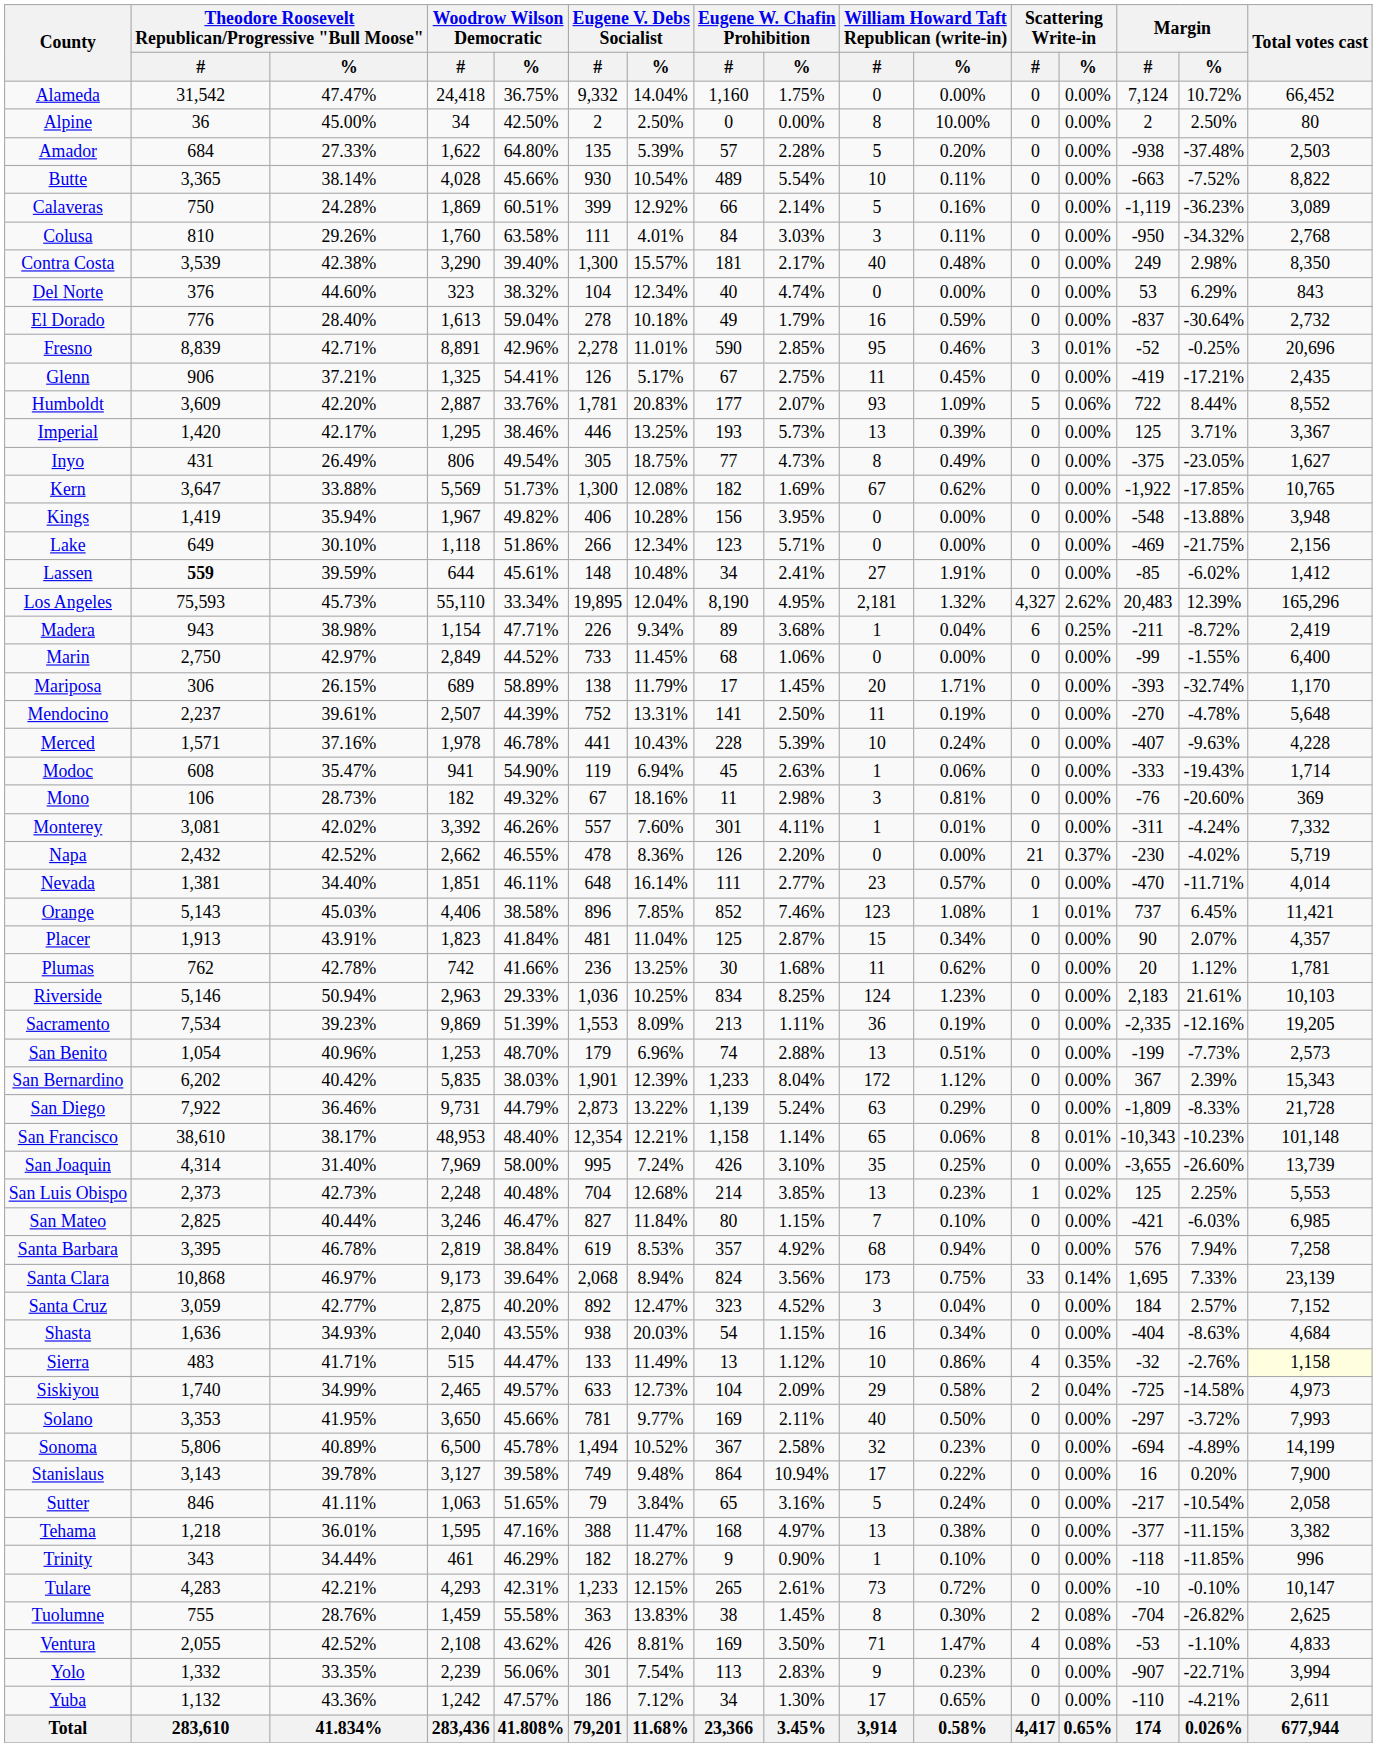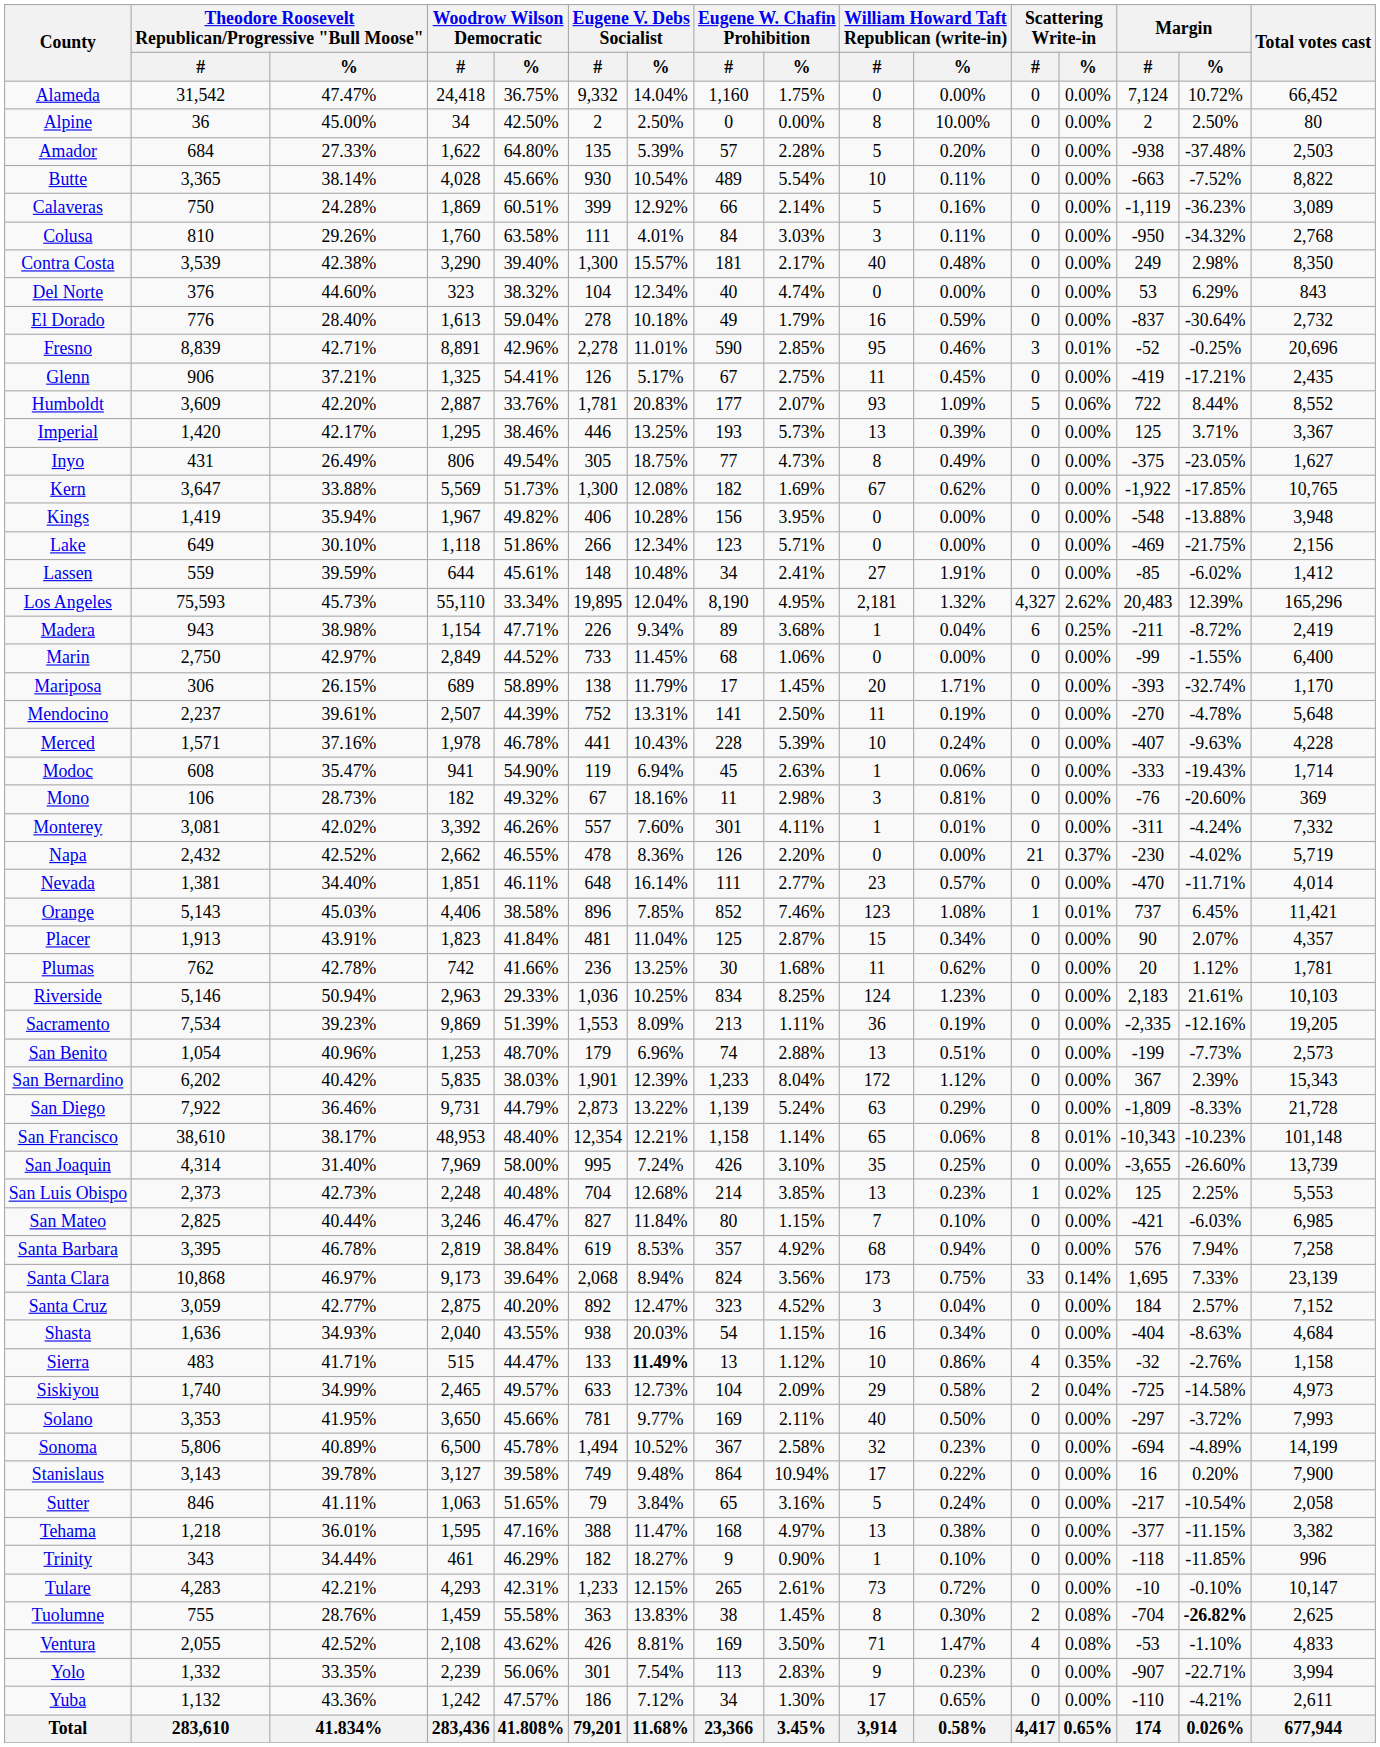(201, 573) bold -> (201, 573) normal
(661, 1362) normal -> (661, 1362) bold
(1310, 1362) lightyellow background -> (1313, 1362) no background
(1214, 1615) normal -> (1215, 1615) bold
